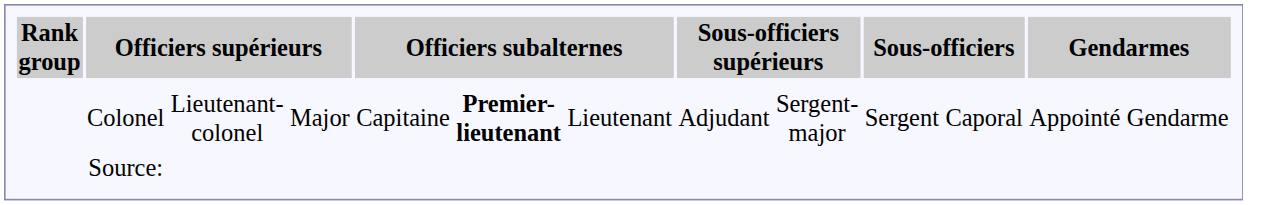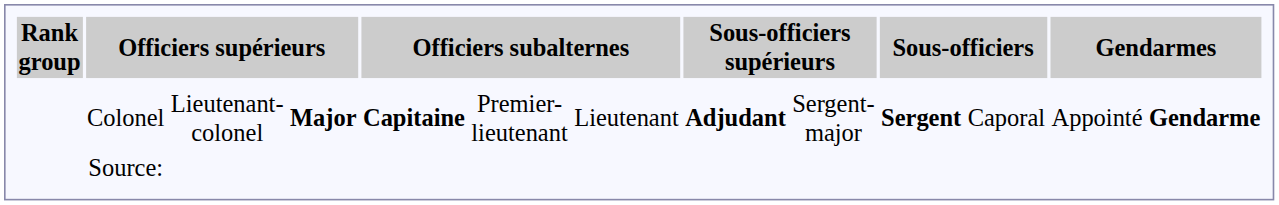(320, 118) normal -> (323, 118) bold
(403, 118) normal -> (414, 118) bold
(509, 118) bold -> (520, 118) normal
(724, 118) normal -> (735, 118) bold
(902, 118) normal -> (921, 118) bold
(1178, 118) normal -> (1205, 118) bold
